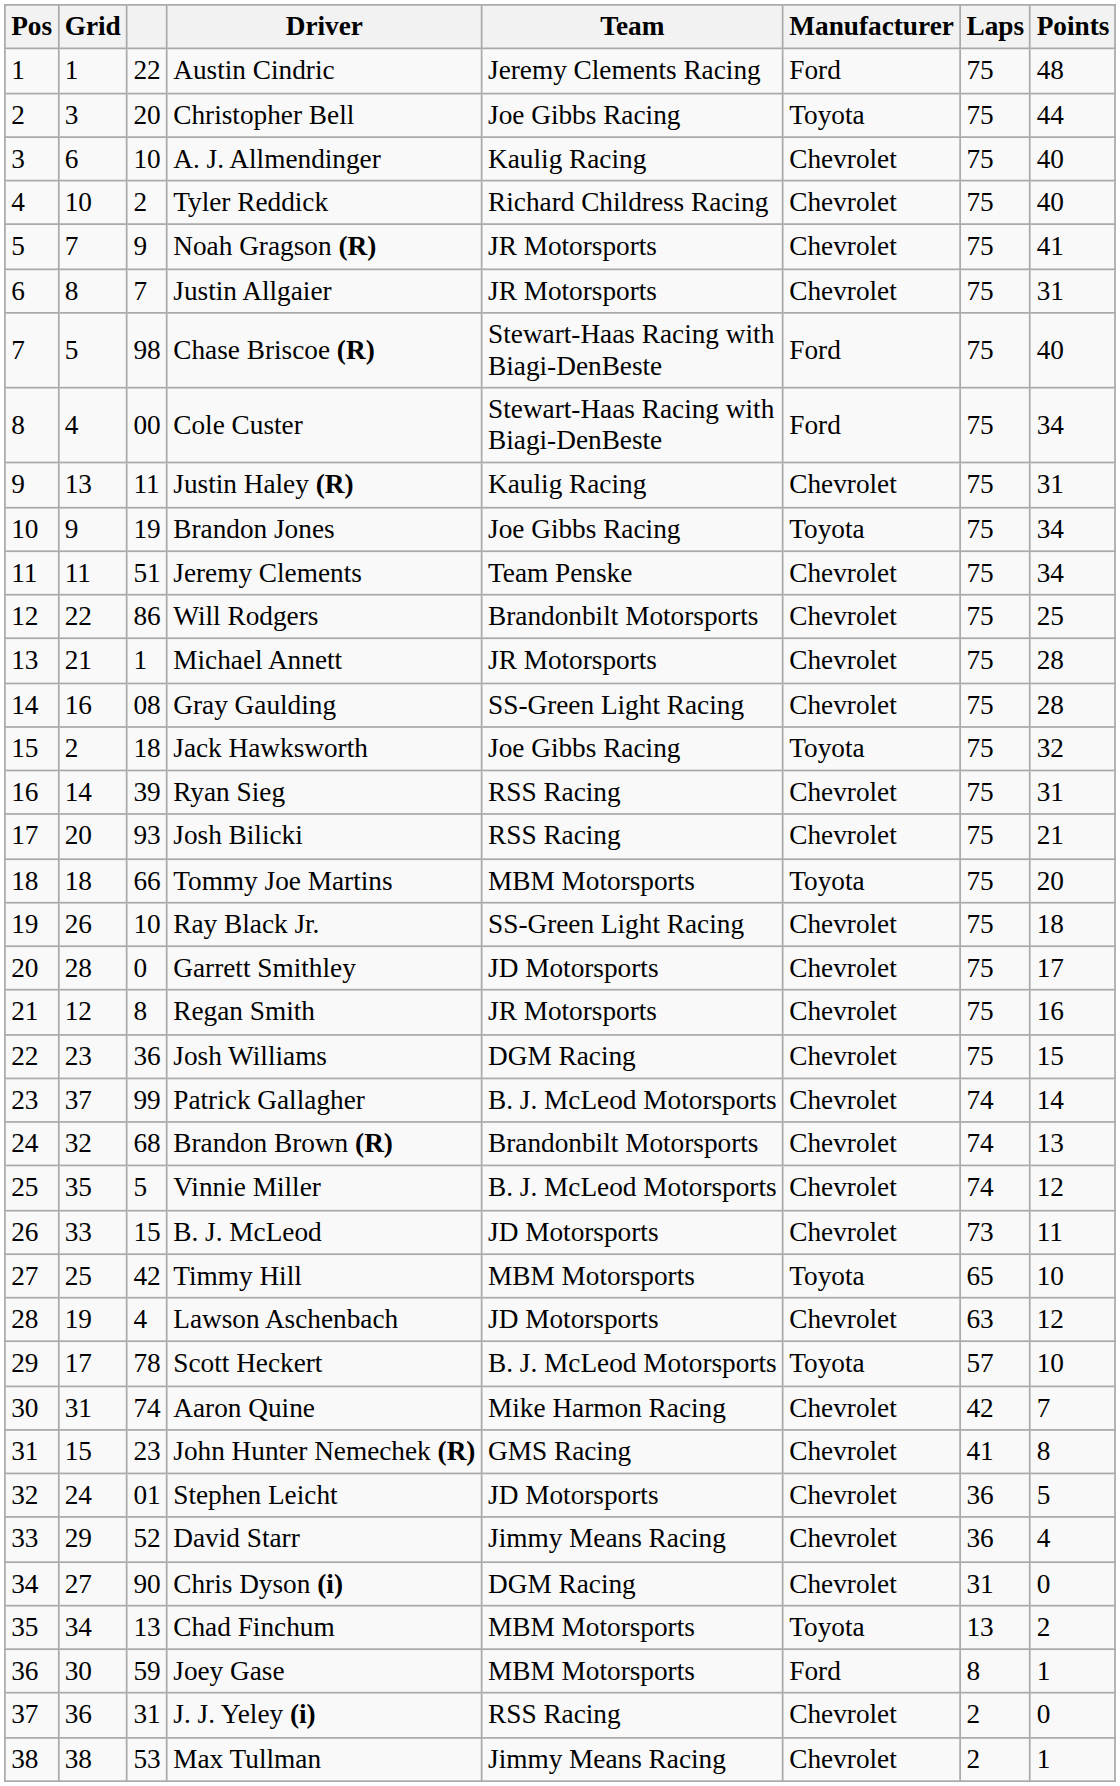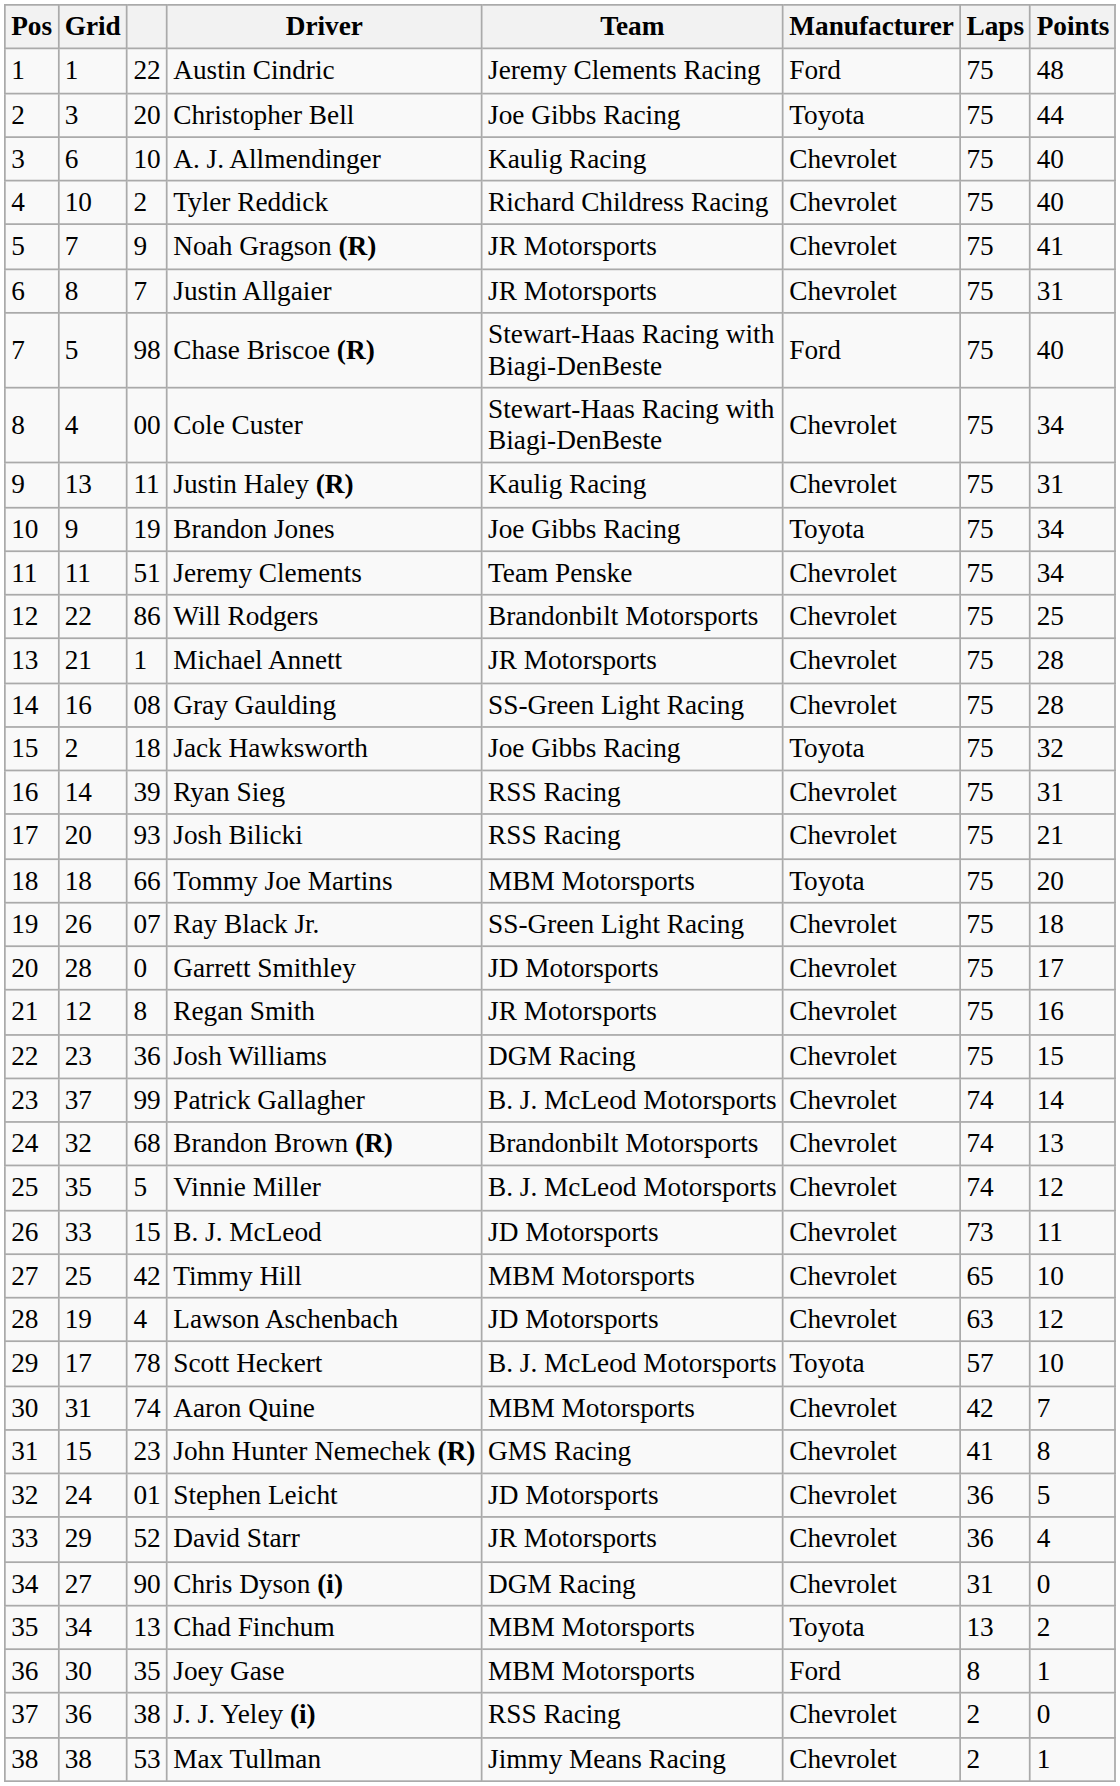(815, 424) Ford -> (843, 424) Chevrolet
(147, 923) 10 -> (147, 923) 07
(827, 1275) Toyota -> (843, 1275) Chevrolet
(607, 1406) Mike Harmon Racing -> (591, 1406) MBM Motorsports
(607, 1538) Jimmy Means Racing -> (573, 1538) JR Motorsports
(147, 1670) 59 -> (147, 1670) 35
(147, 1714) 31 -> (147, 1714) 38
